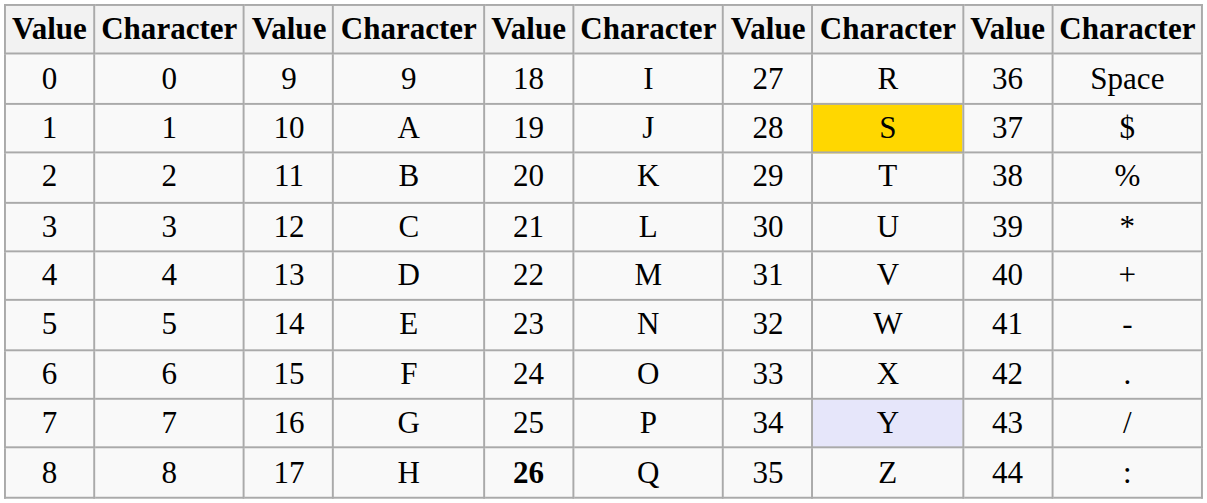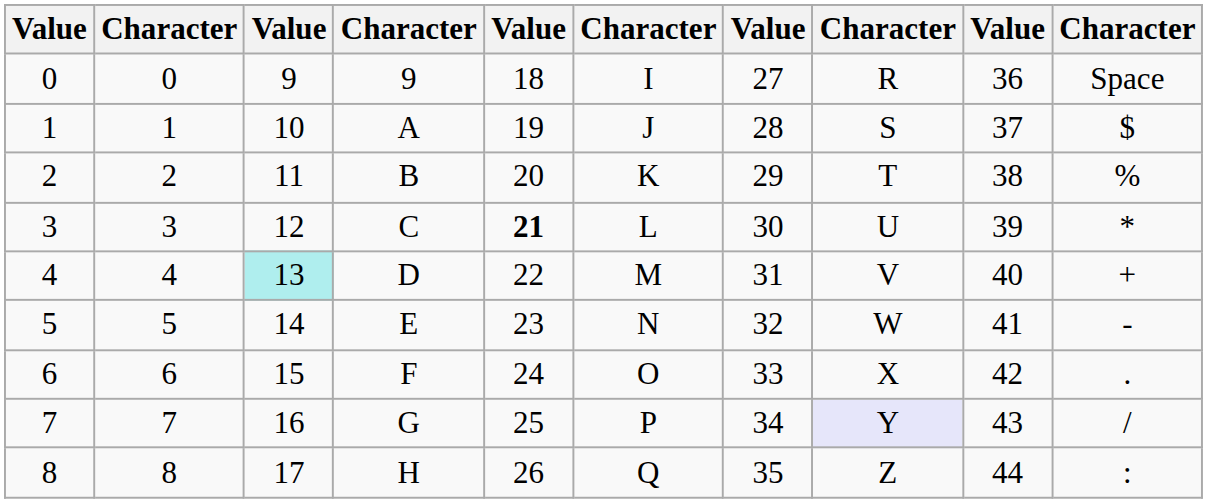(888, 127) gold background -> (888, 127) no background
(529, 226) normal -> (529, 226) bold
(289, 275) no background -> (289, 275) paleturquoise background
(529, 472) bold -> (529, 472) normal
